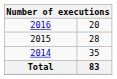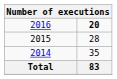(94, 25) normal -> (94, 25) bold
